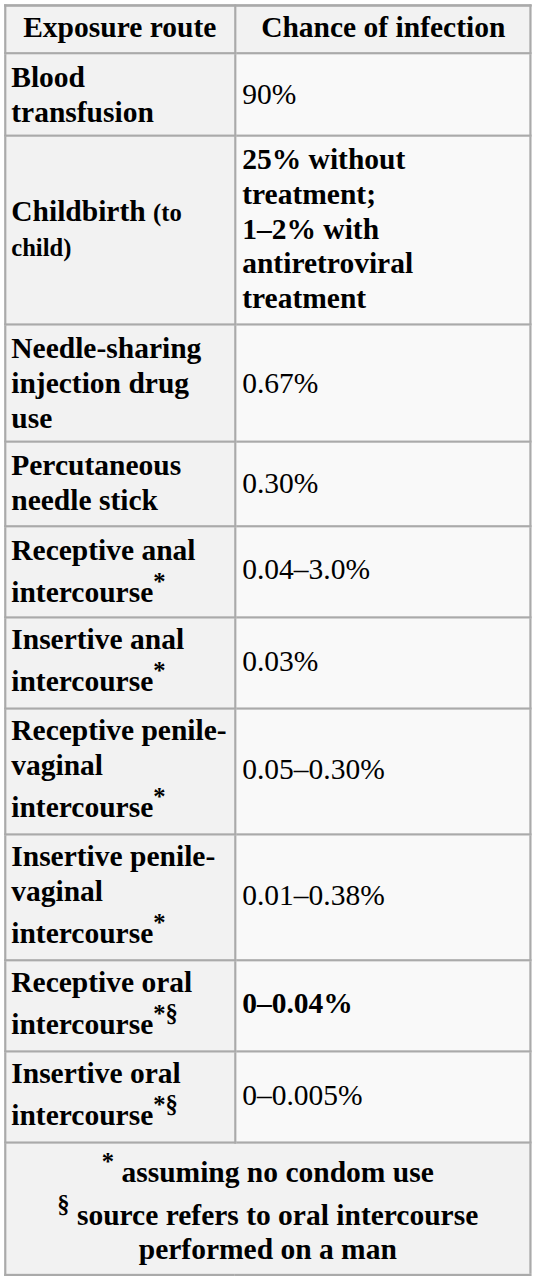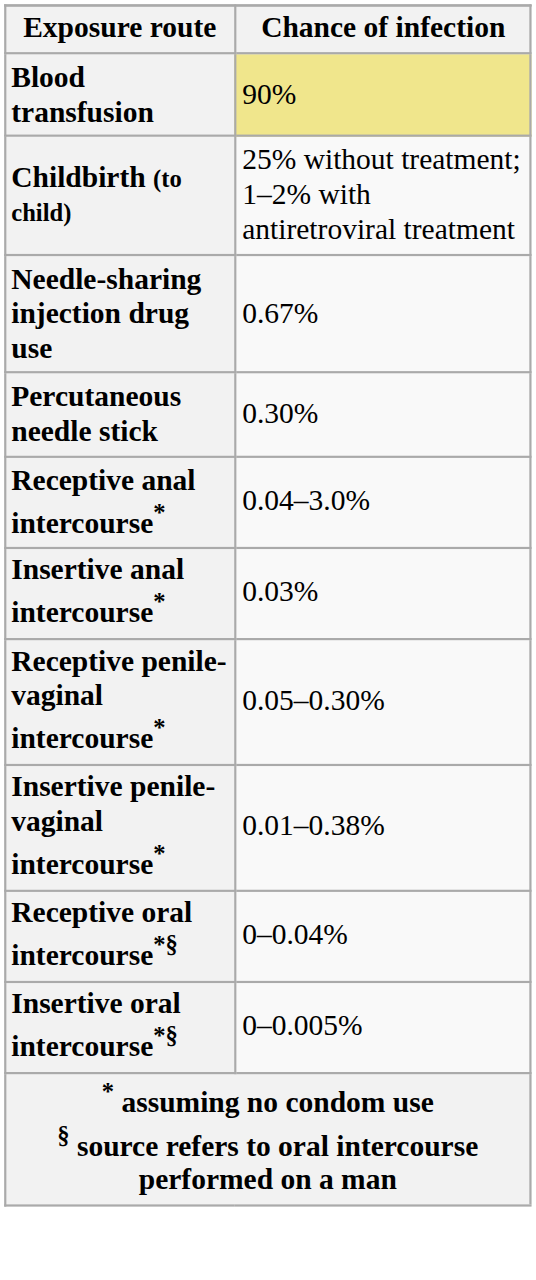(269, 94) no background -> (269, 94) khaki background
(328, 229) bold -> (381, 195) normal
(298, 1004) bold -> (295, 935) normal
